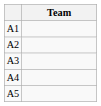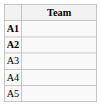(13, 28) normal -> (13, 28) bold
(13, 45) normal -> (13, 45) bold
